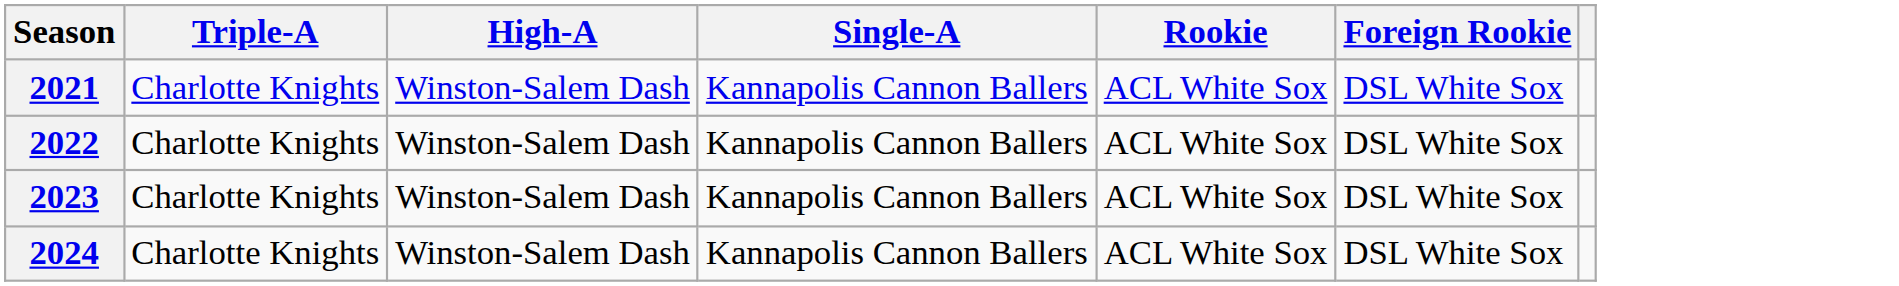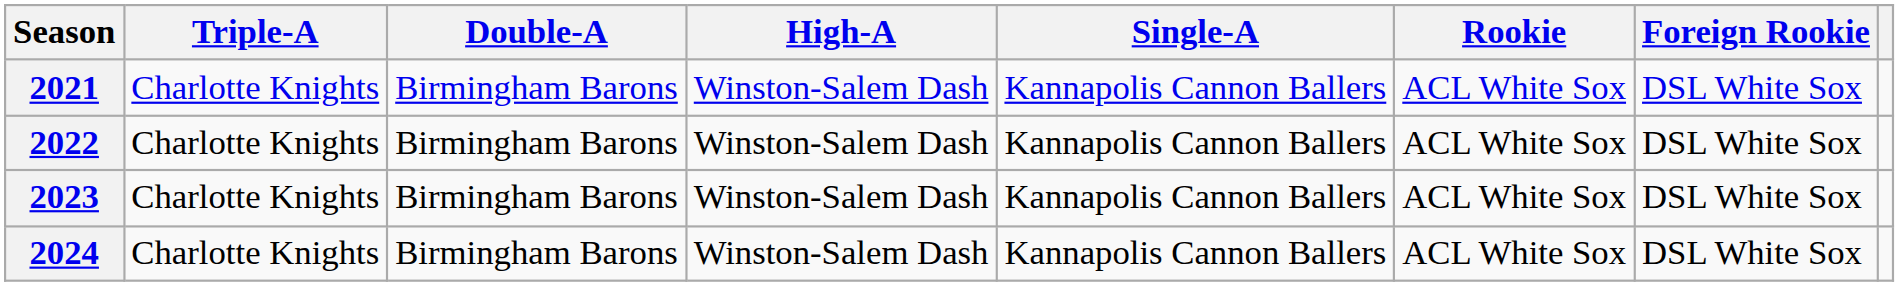+ column: (536, 32)
